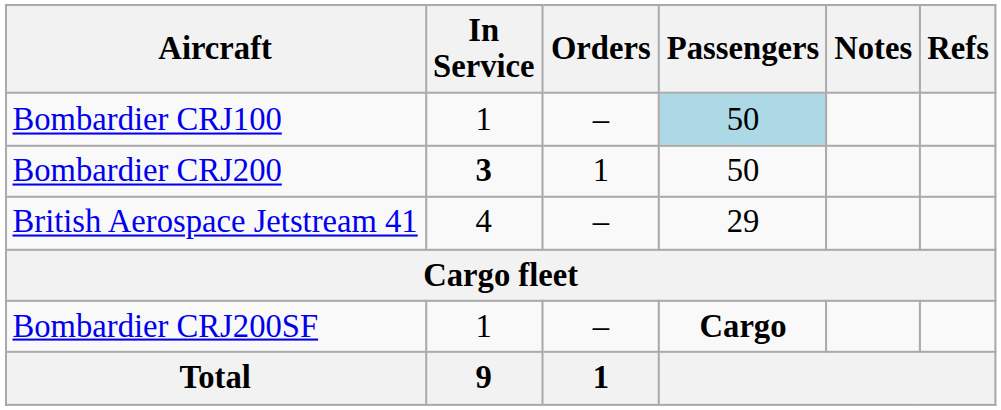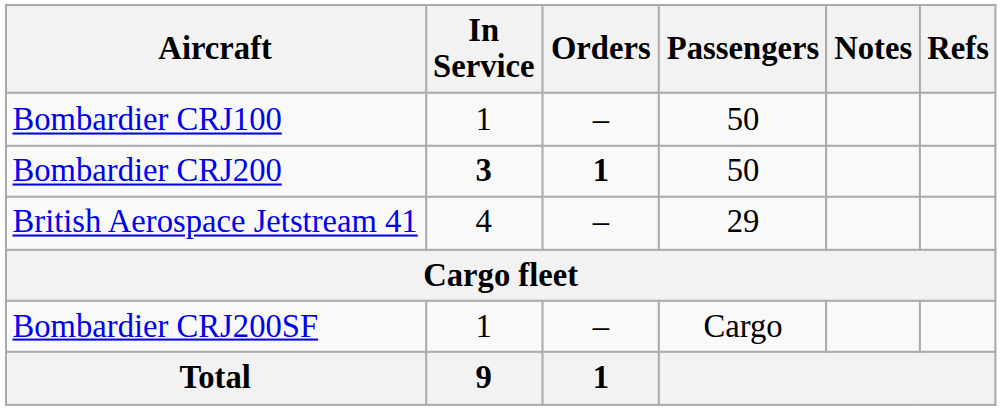(743, 118) lightblue background -> (743, 118) no background
(601, 170) normal -> (601, 170) bold
(743, 325) bold -> (743, 325) normal
